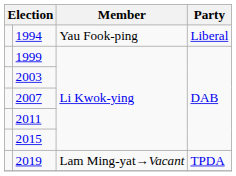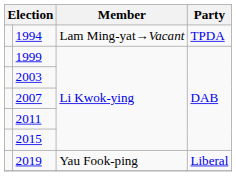(99, 35) Yau Fook-ping -> (122, 35) Lam Ming-yat→Vacant
(209, 35) Liberal -> (208, 35) TPDA
(122, 160) Lam Ming-yat→Vacant -> (99, 160) Yau Fook-ping
(208, 160) TPDA -> (209, 160) Liberal
